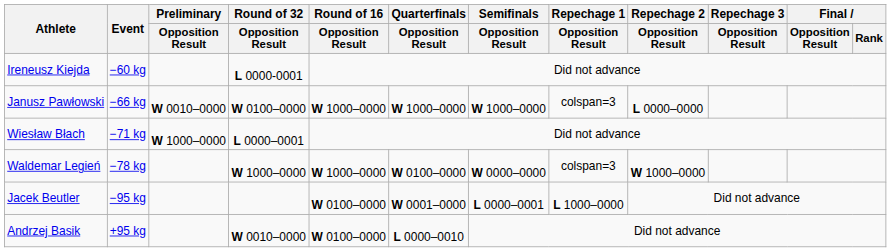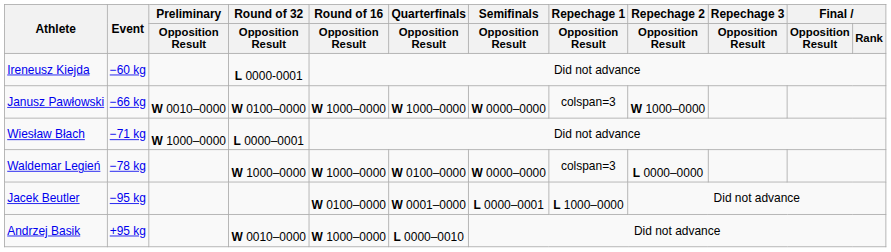(509, 109) W 1000–0000 -> (509, 109) W 0000–0000
(668, 109) L 0000–0000 -> (668, 109) W 1000–0000
(668, 173) W 1000–0000 -> (668, 173) L 0000–0000
(349, 237) W 0100–0000 -> (349, 237) W 1000–0000
